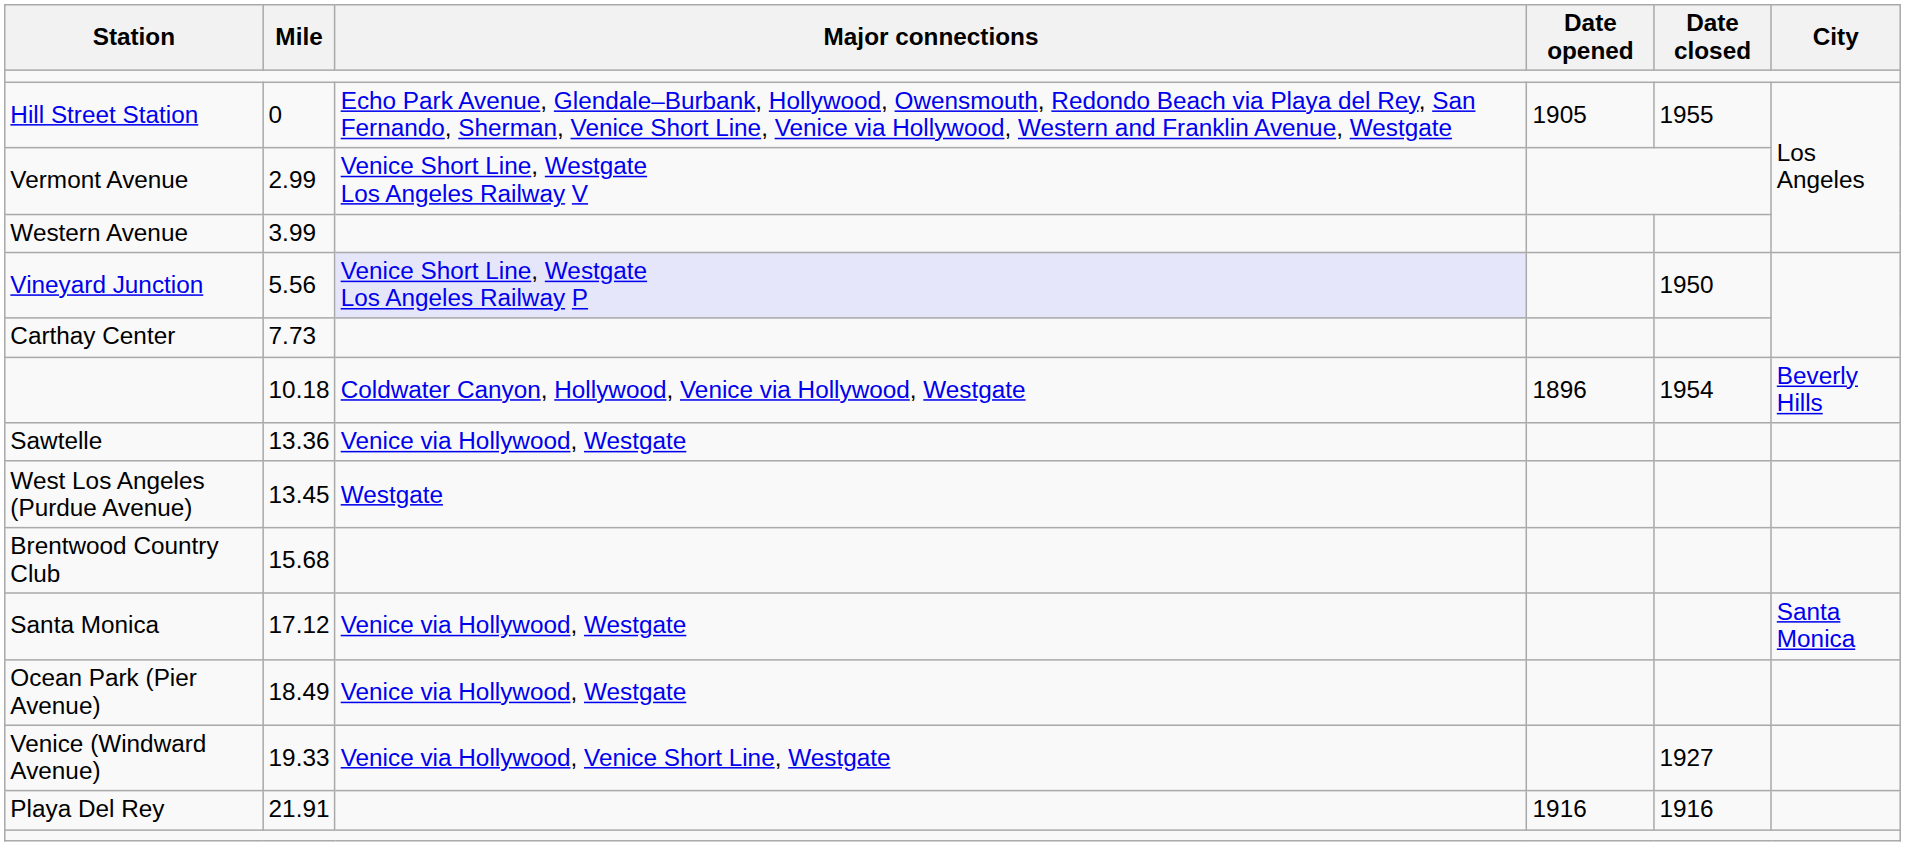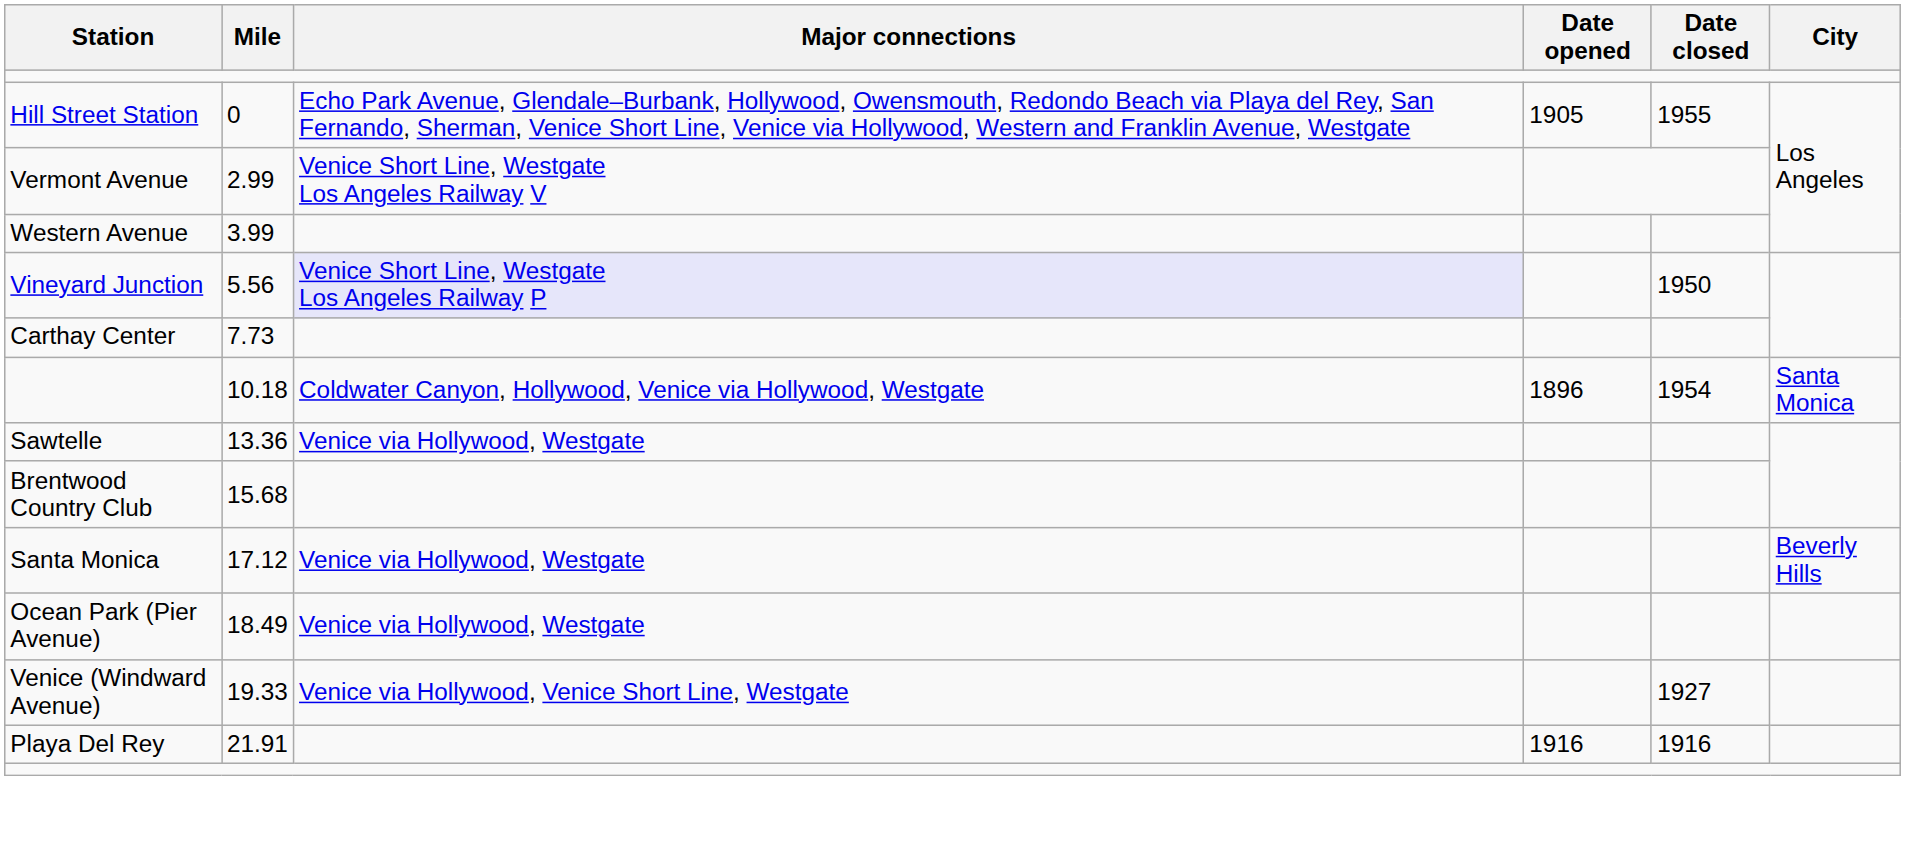(1817, 389) Beverly Hills -> (1815, 389) Santa Monica
- row: (107, 494)
(1816, 625) Santa Monica -> (1816, 559) Beverly Hills
